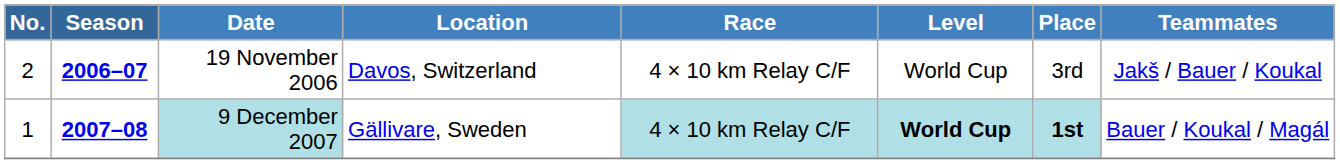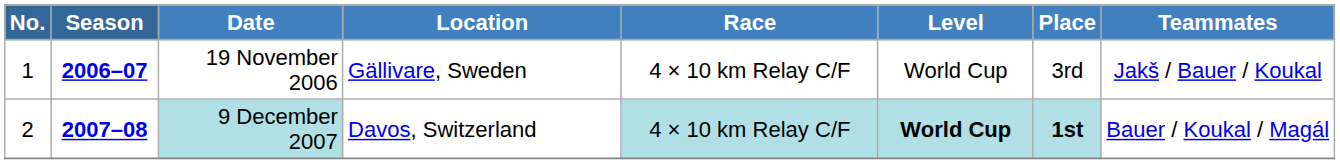(28, 70) 2 -> (28, 70) 1
(442, 70) Davos, Switzerland -> (437, 70) Gällivare, Sweden
(28, 129) 1 -> (28, 129) 2
(437, 129) Gällivare, Sweden -> (442, 129) Davos, Switzerland
